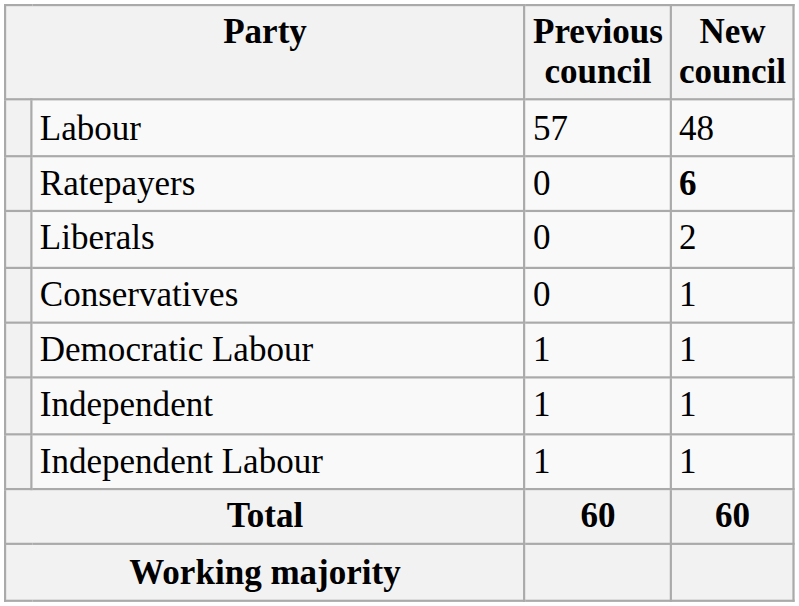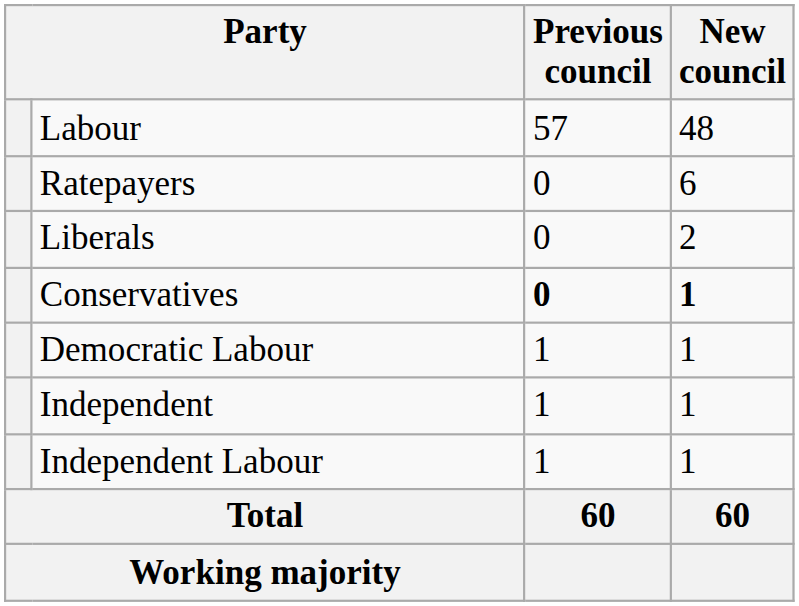(688, 182) bold -> (688, 182) normal
(542, 293) normal -> (542, 293) bold
(688, 293) normal -> (688, 293) bold
